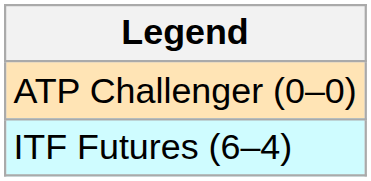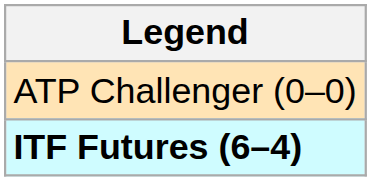(153, 146) normal -> (158, 146) bold
